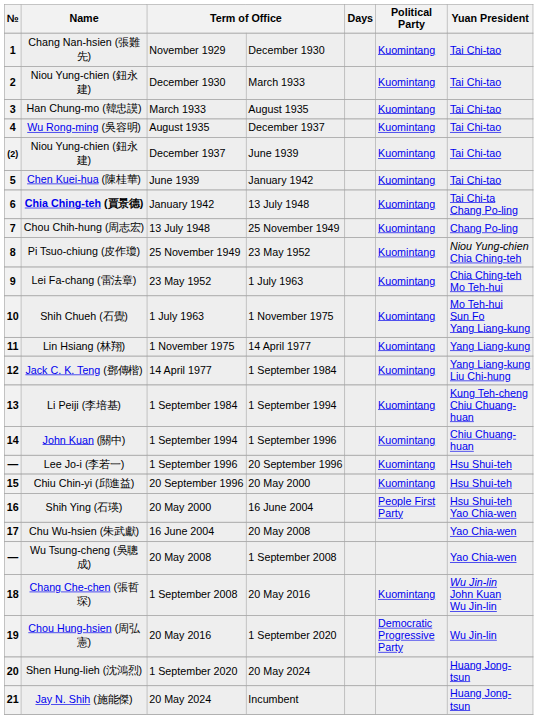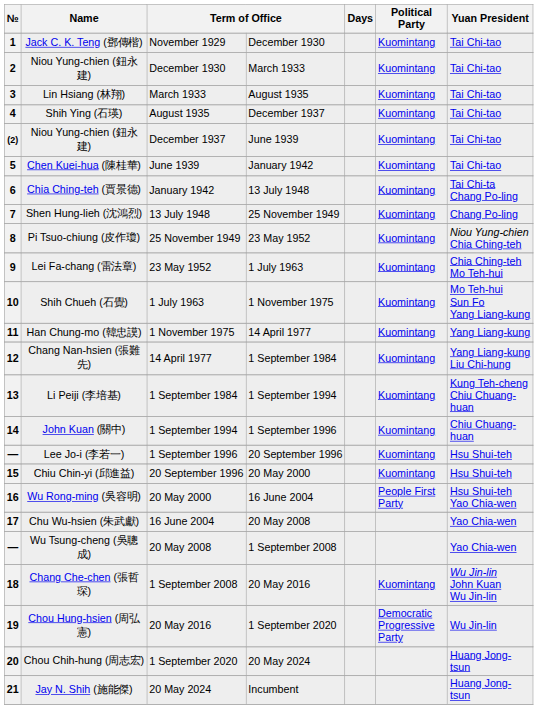(84, 49) Chang Nan-hsien (張難先) -> (84, 42) Jack C. K. Teng (鄧傳楷)
(84, 108) Han Chung-mo (韓忠謨) -> (84, 94) Lin Hsiang (林翔)
(84, 127) Wu Rong-ming (吳容明) -> (84, 113) Shih Ying (石瑛)
(84, 204) bold -> (84, 189) normal
(84, 228) Chou Chih-hung (周志宏) -> (84, 214) Shen Hung-lieh (沈鴻烈)
(84, 346) Lin Hsiang (林翔) -> (84, 332) Han Chung-mo (韓忠謨)
(84, 370) Jack C. K. Teng (鄧傳楷) -> (84, 358) Chang Nan-hsien (張難先)
(84, 507) Shih Ying (石瑛) -> (84, 497) Wu Rong-ming (吳容明)
(84, 671) Shen Hung-lieh (沈鴻烈) -> (84, 660) Chou Chih-hung (周志宏)
